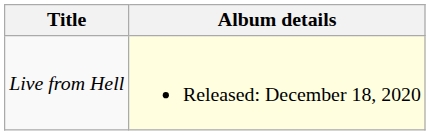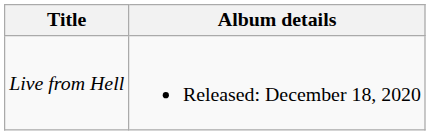(277, 94) lightyellow background -> (277, 94) no background
